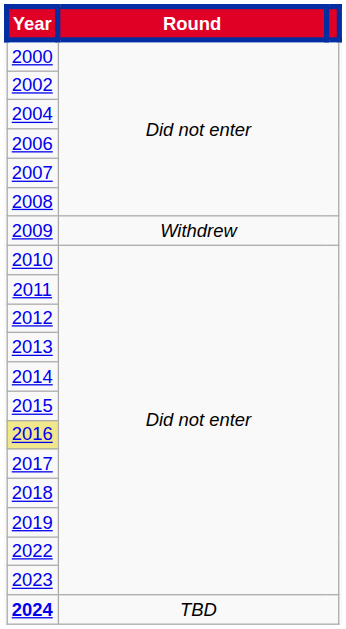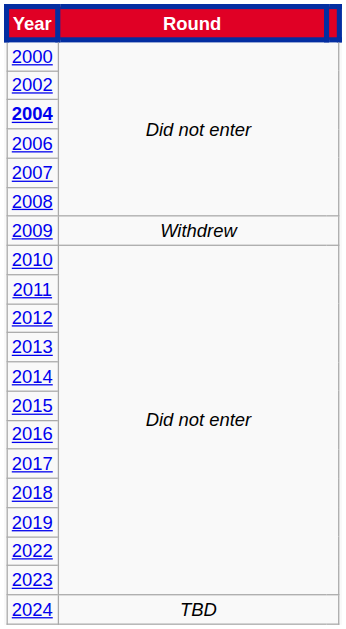(32, 115) normal -> (32, 115) bold
(32, 435) khaki background -> (32, 435) no background
(32, 610) bold -> (32, 610) normal
